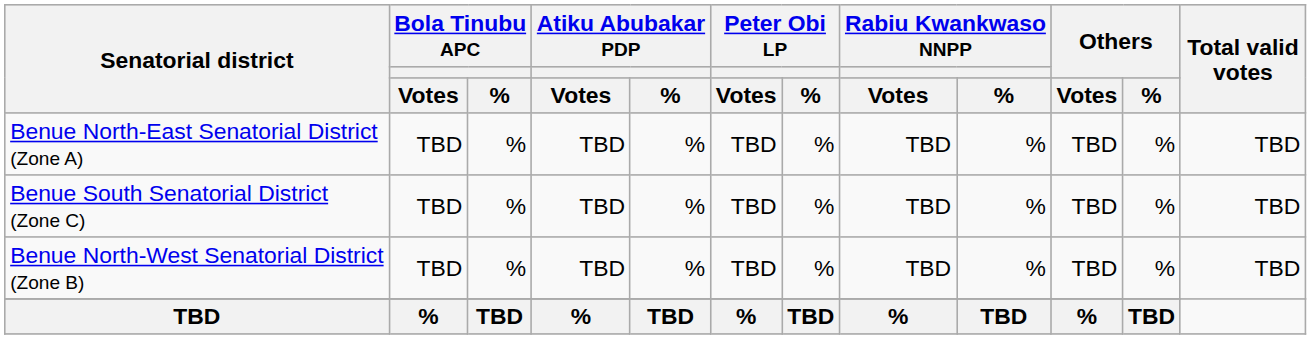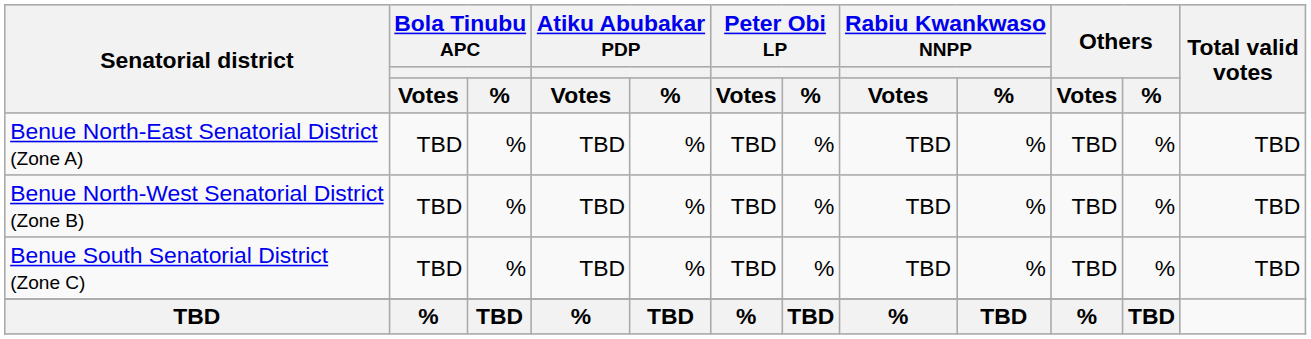rows swapped: (197, 268) <-> (169, 206)
